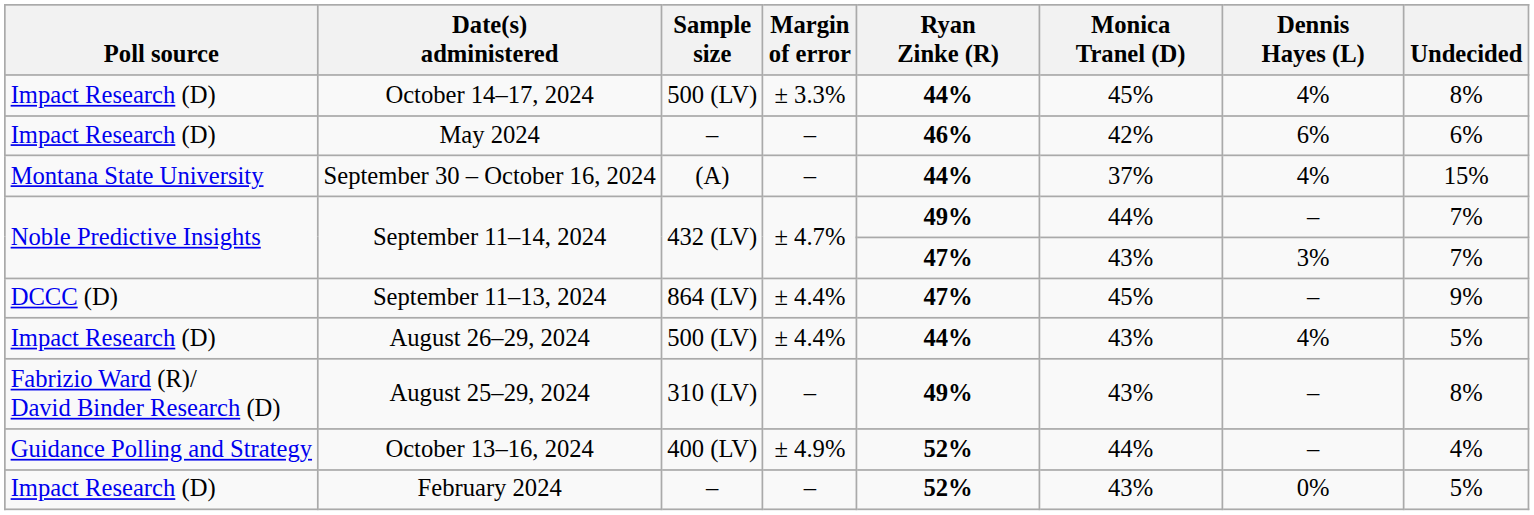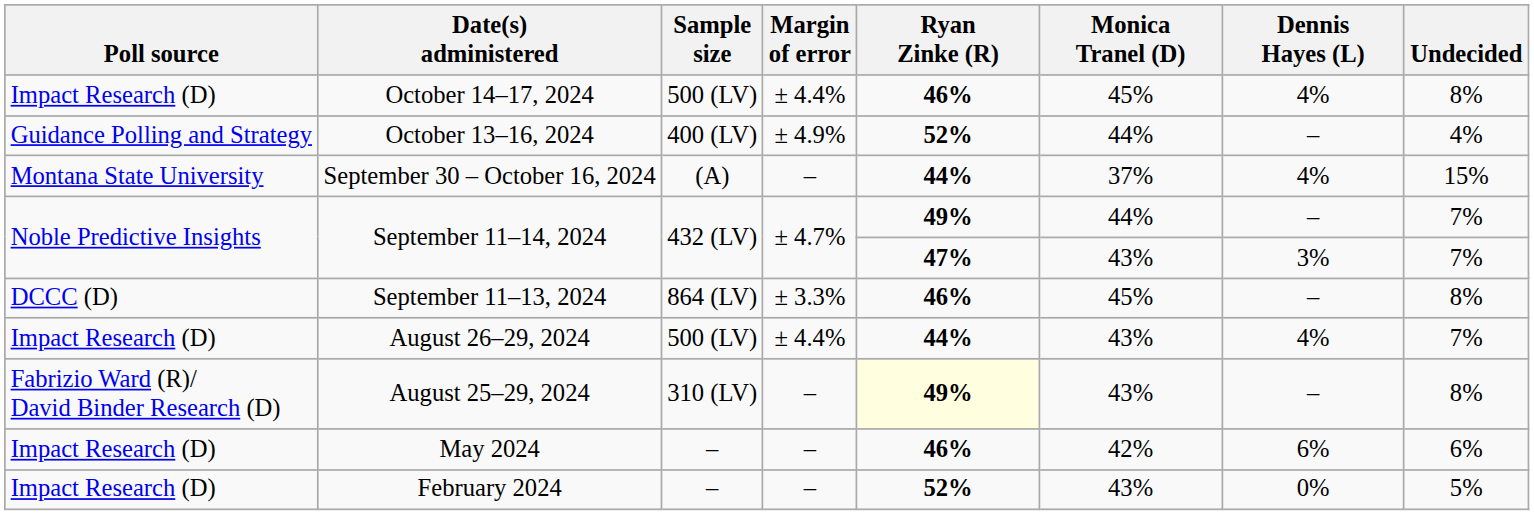(810, 94) ± 3.3% -> (810, 94) ± 4.4%
(948, 94) 44% -> (948, 94) 46%
rows swapped: (490, 448) <-> (490, 135)
(810, 297) ± 4.4% -> (810, 297) ± 3.3%
(948, 297) 47% -> (948, 297) 46%
(1466, 297) 9% -> (1466, 297) 8%
(1466, 338) 5% -> (1466, 338) 7%
(948, 393) no background -> (948, 393) lightyellow background
